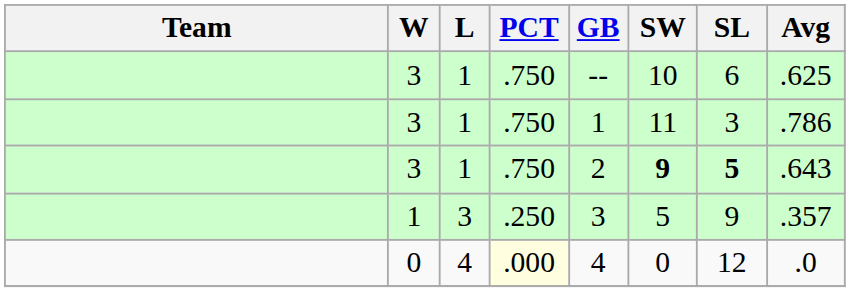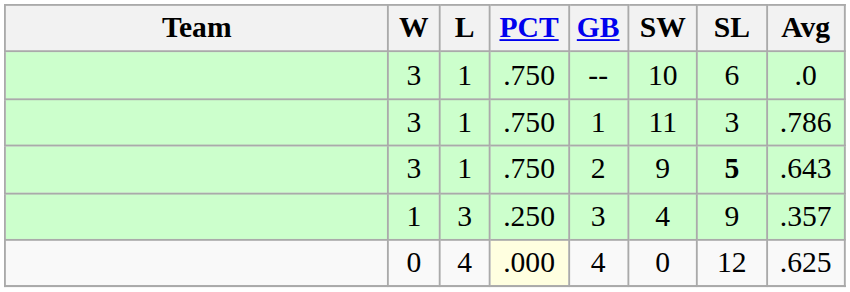(806, 74) .625 -> (806, 74) .0
(663, 168) bold -> (663, 168) normal
(663, 215) 5 -> (663, 215) 4
(806, 262) .0 -> (806, 262) .625
